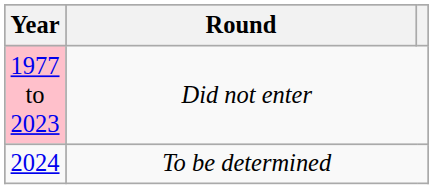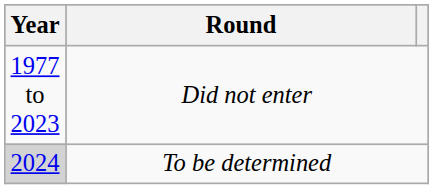(35, 94) pink background -> (35, 94) no background
(35, 163) no background -> (35, 163) lightgrey background
